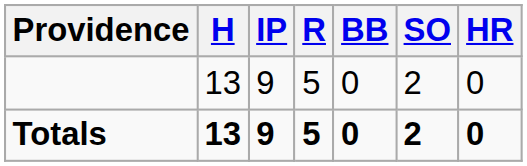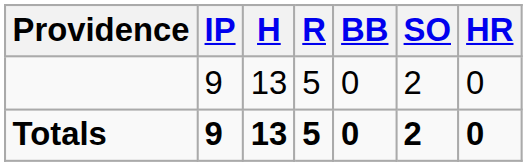columns swapped: (272, 30) <-> (223, 30)
